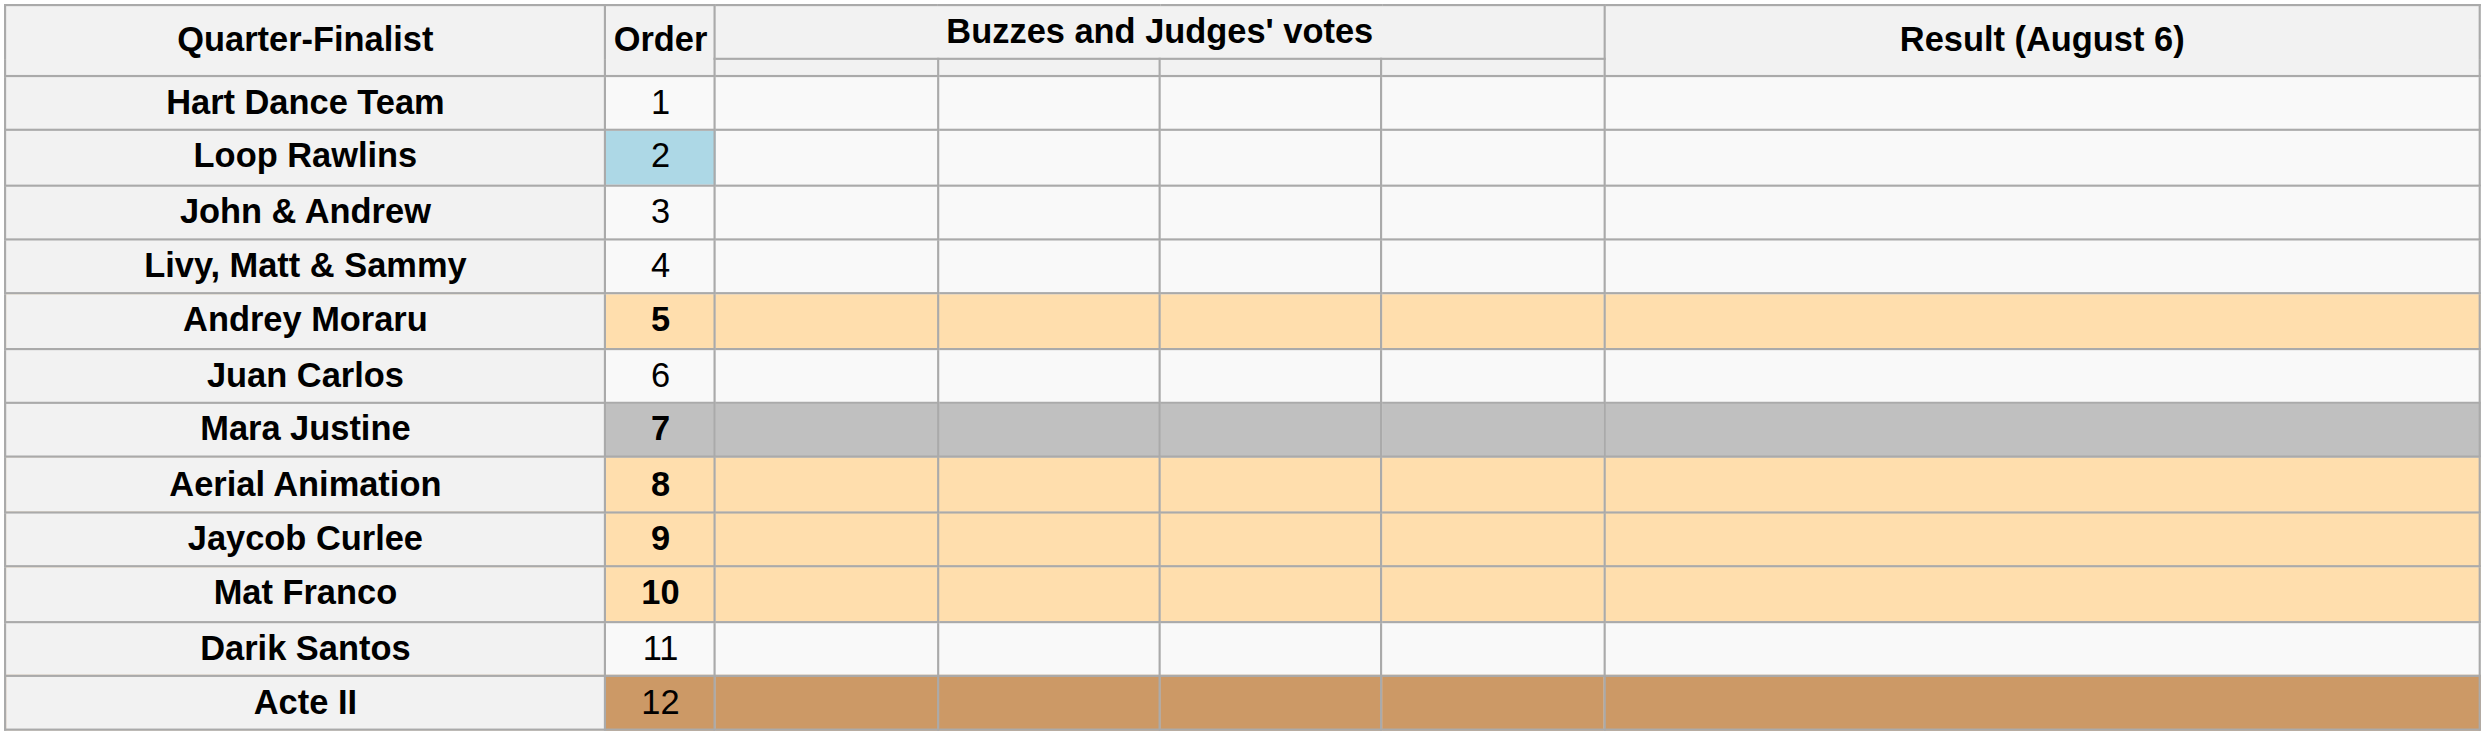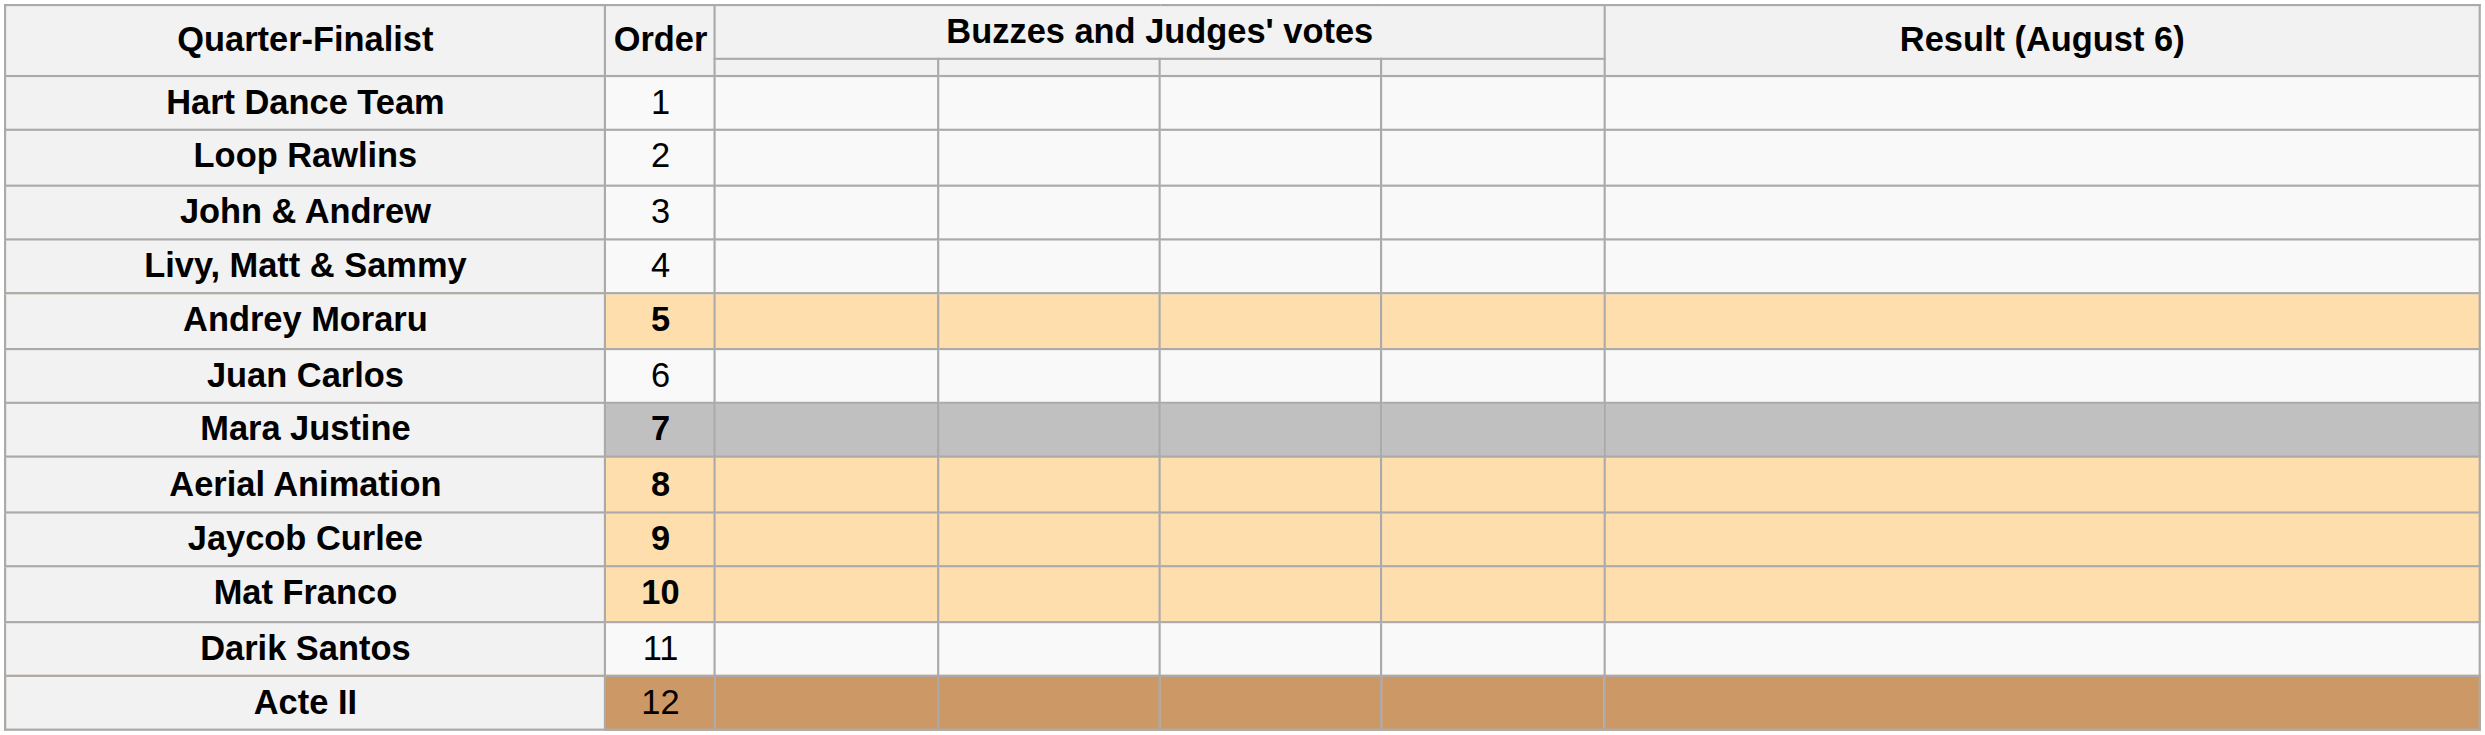(660, 156) lightblue background -> (660, 156) no background
